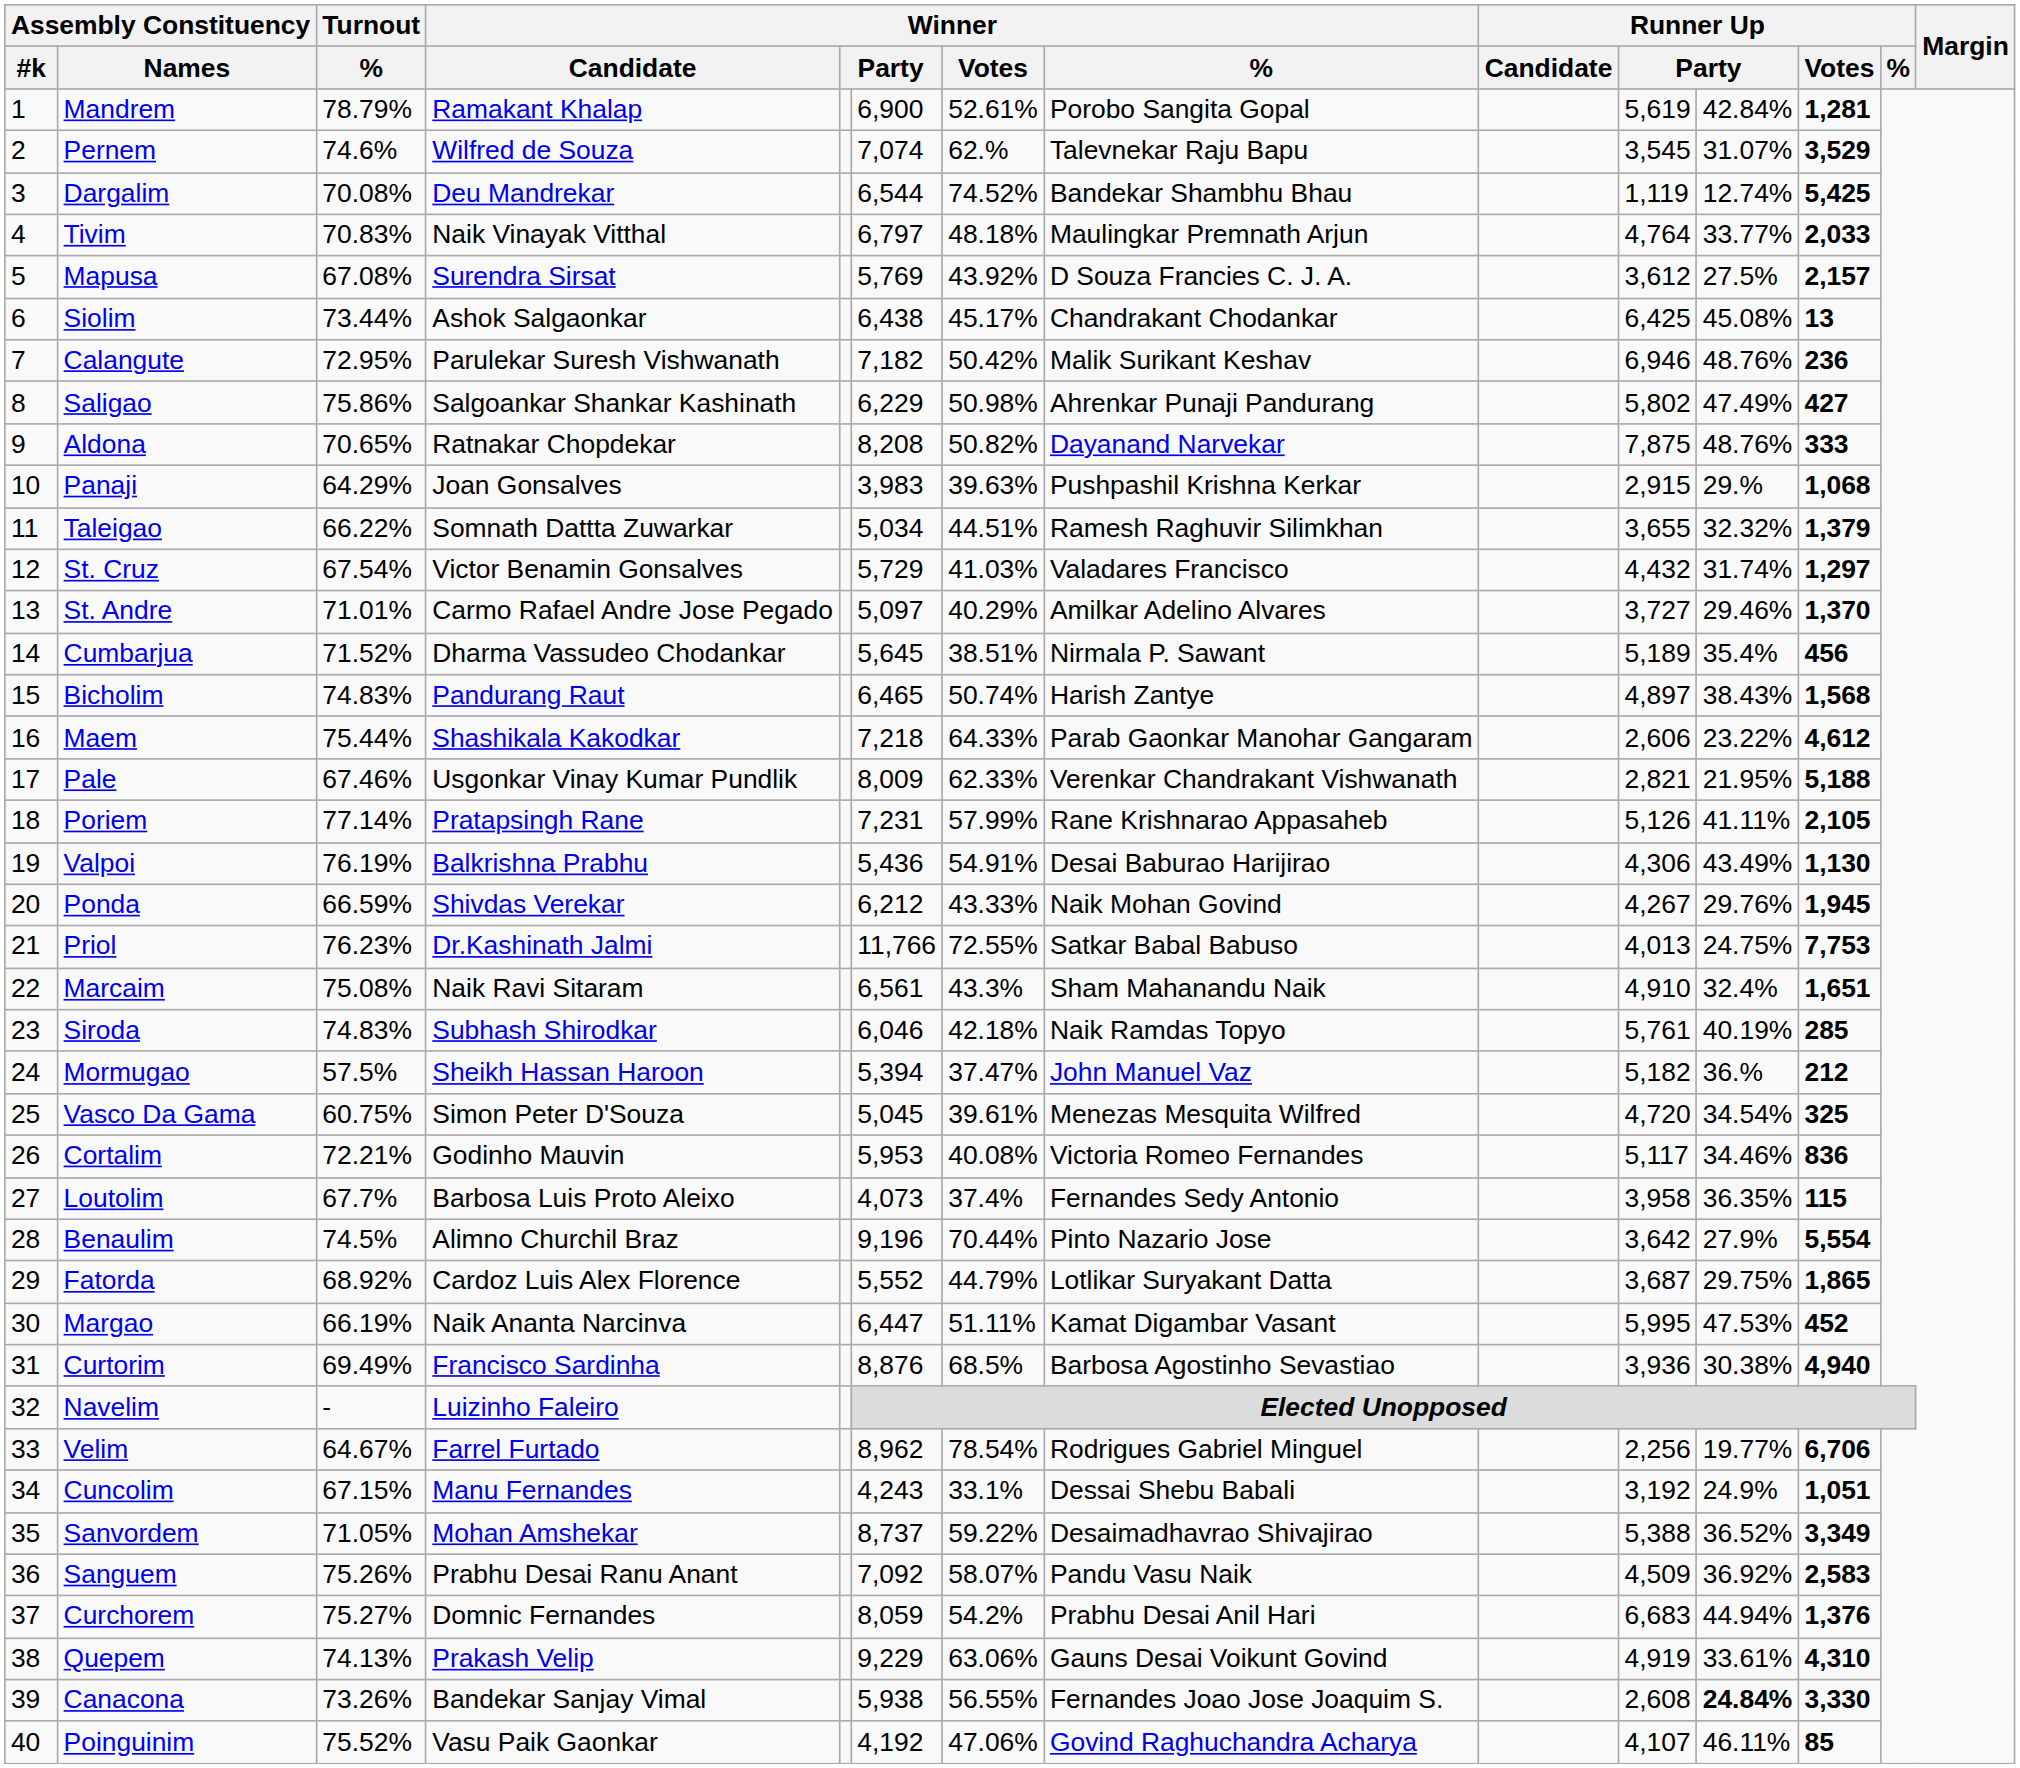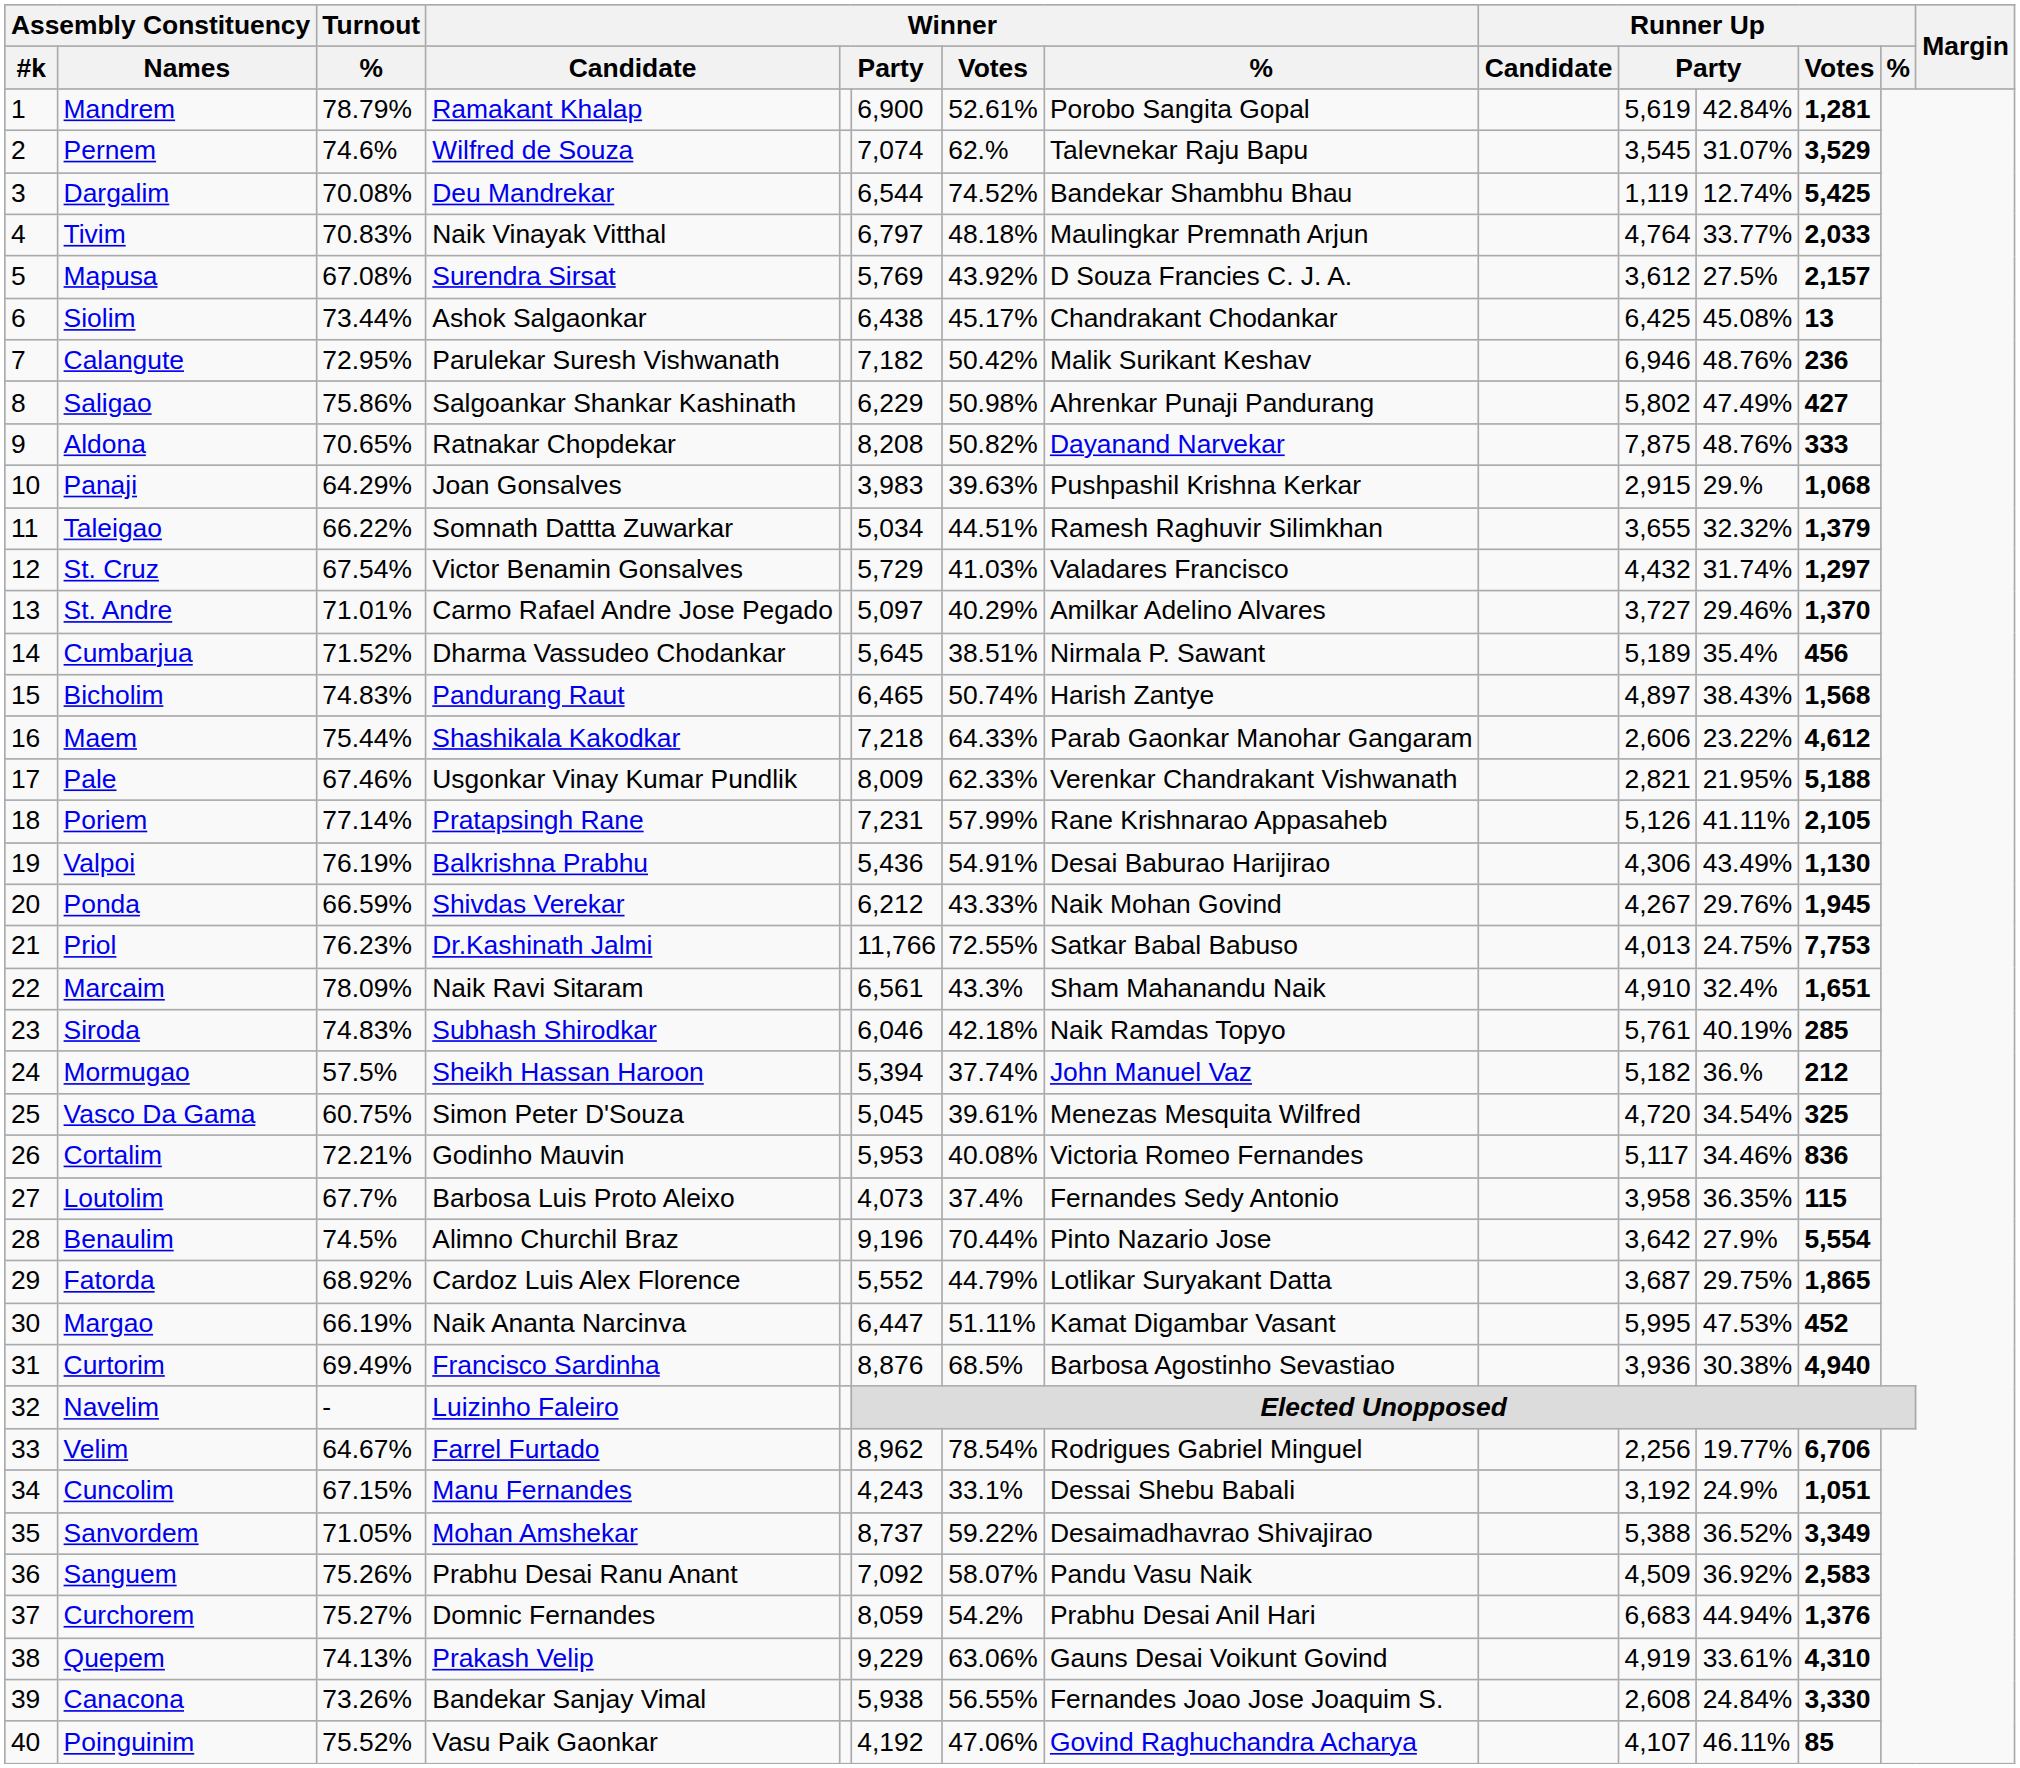(367, 988) 75.08% -> (367, 988) 78.09%
(993, 1072) 37.47% -> (993, 1072) 37.74%
(1748, 1700) bold -> (1748, 1700) normal
